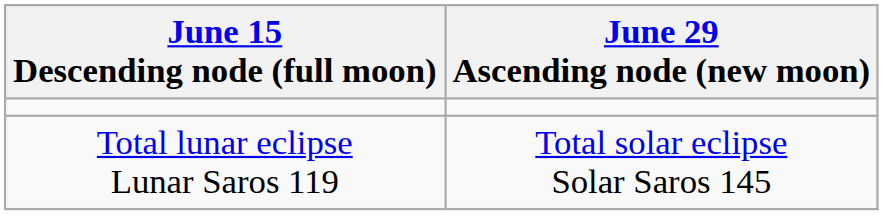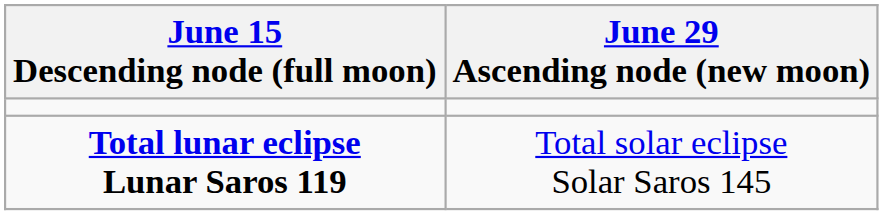(225, 161) normal -> (225, 161) bold
